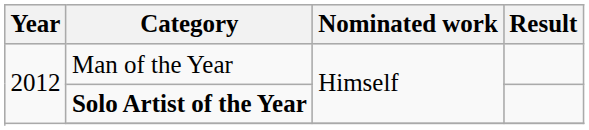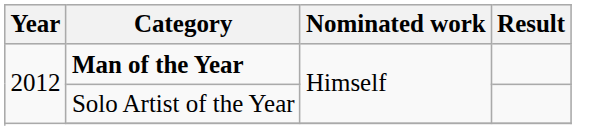(152, 63) normal -> (158, 63) bold
(189, 103) bold -> (183, 103) normal
